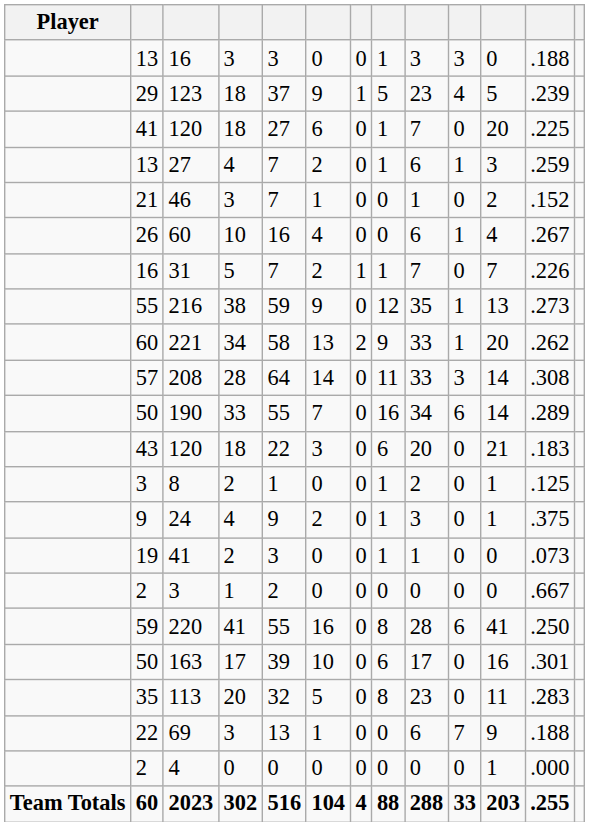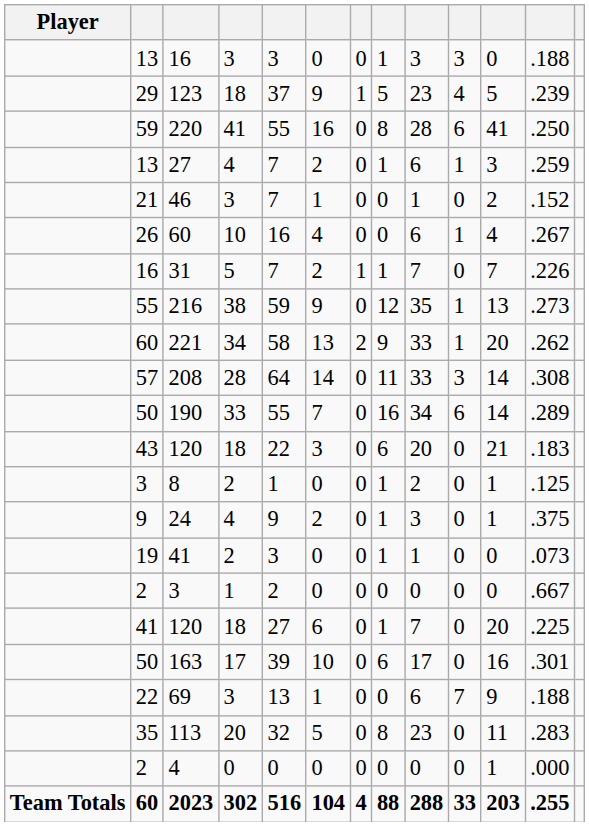rows swapped: (147, 626) <-> (147, 128)
rows swapped: (147, 697) <-> (147, 732)
